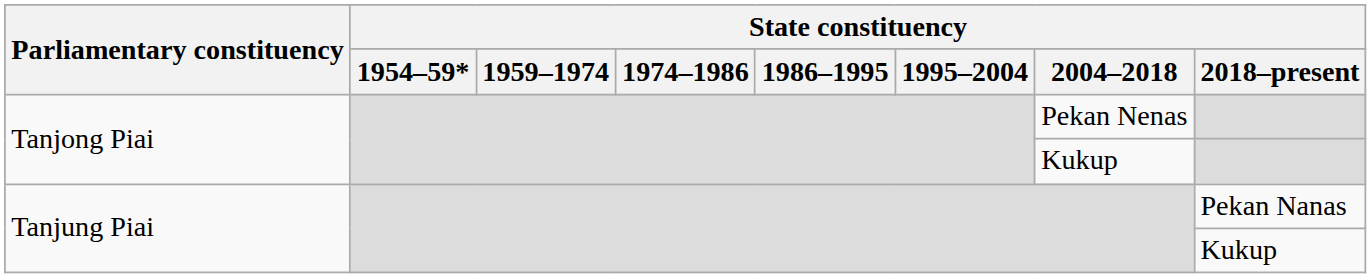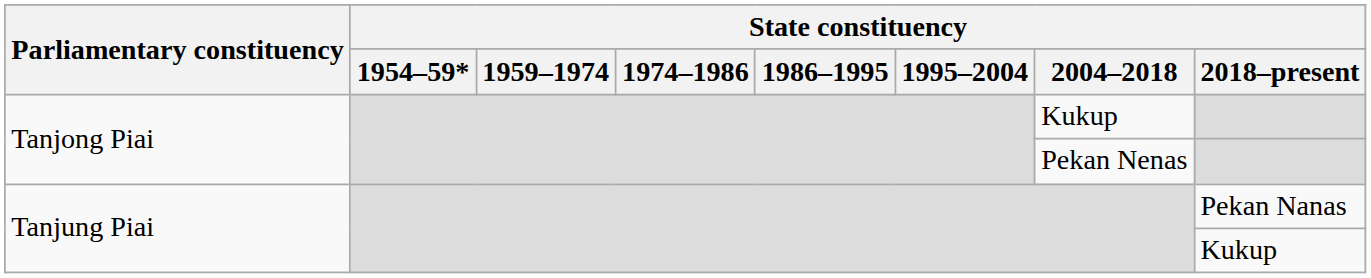(1114, 116) Pekan Nenas -> (1079, 116) Kukup
(1079, 160) Kukup -> (1114, 160) Pekan Nenas
